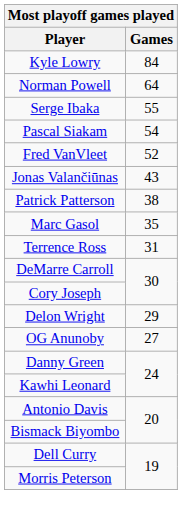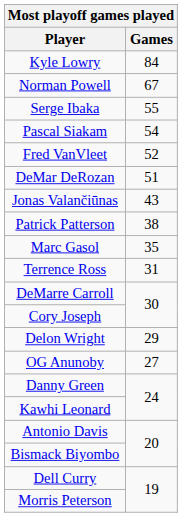(151, 85) 64 -> (151, 85) 67
+ row: (65, 177)
